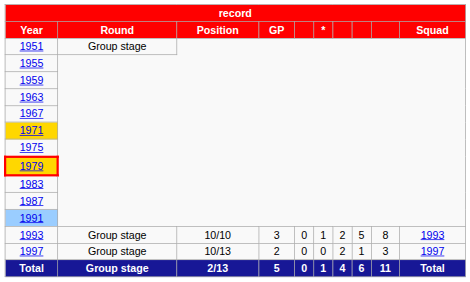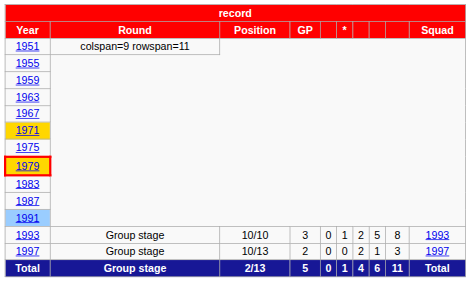(117, 47) Group stage -> (135, 47) colspan=9 rowspan=11
